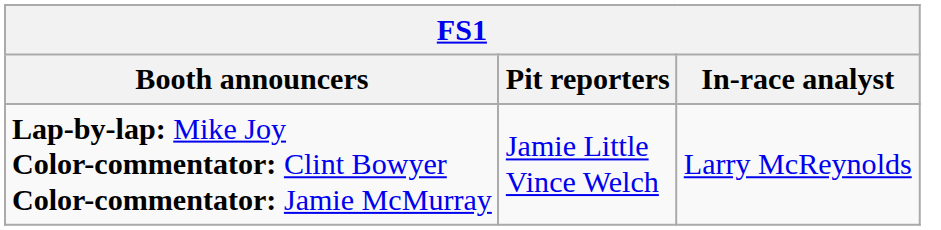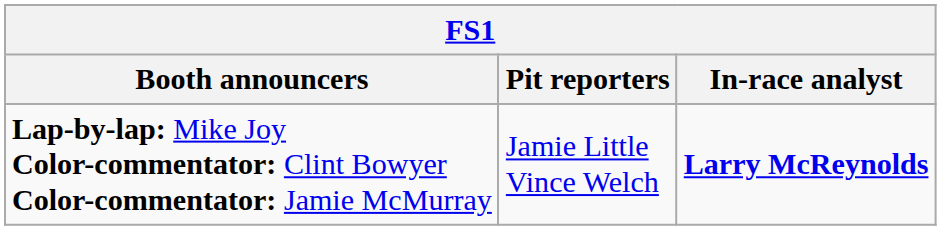(798, 164) normal -> (806, 164) bold
